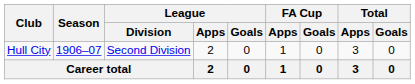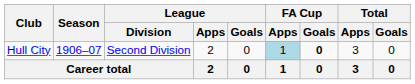(283, 50) no background -> (283, 50) lightblue background
(319, 50) normal -> (319, 50) bold
